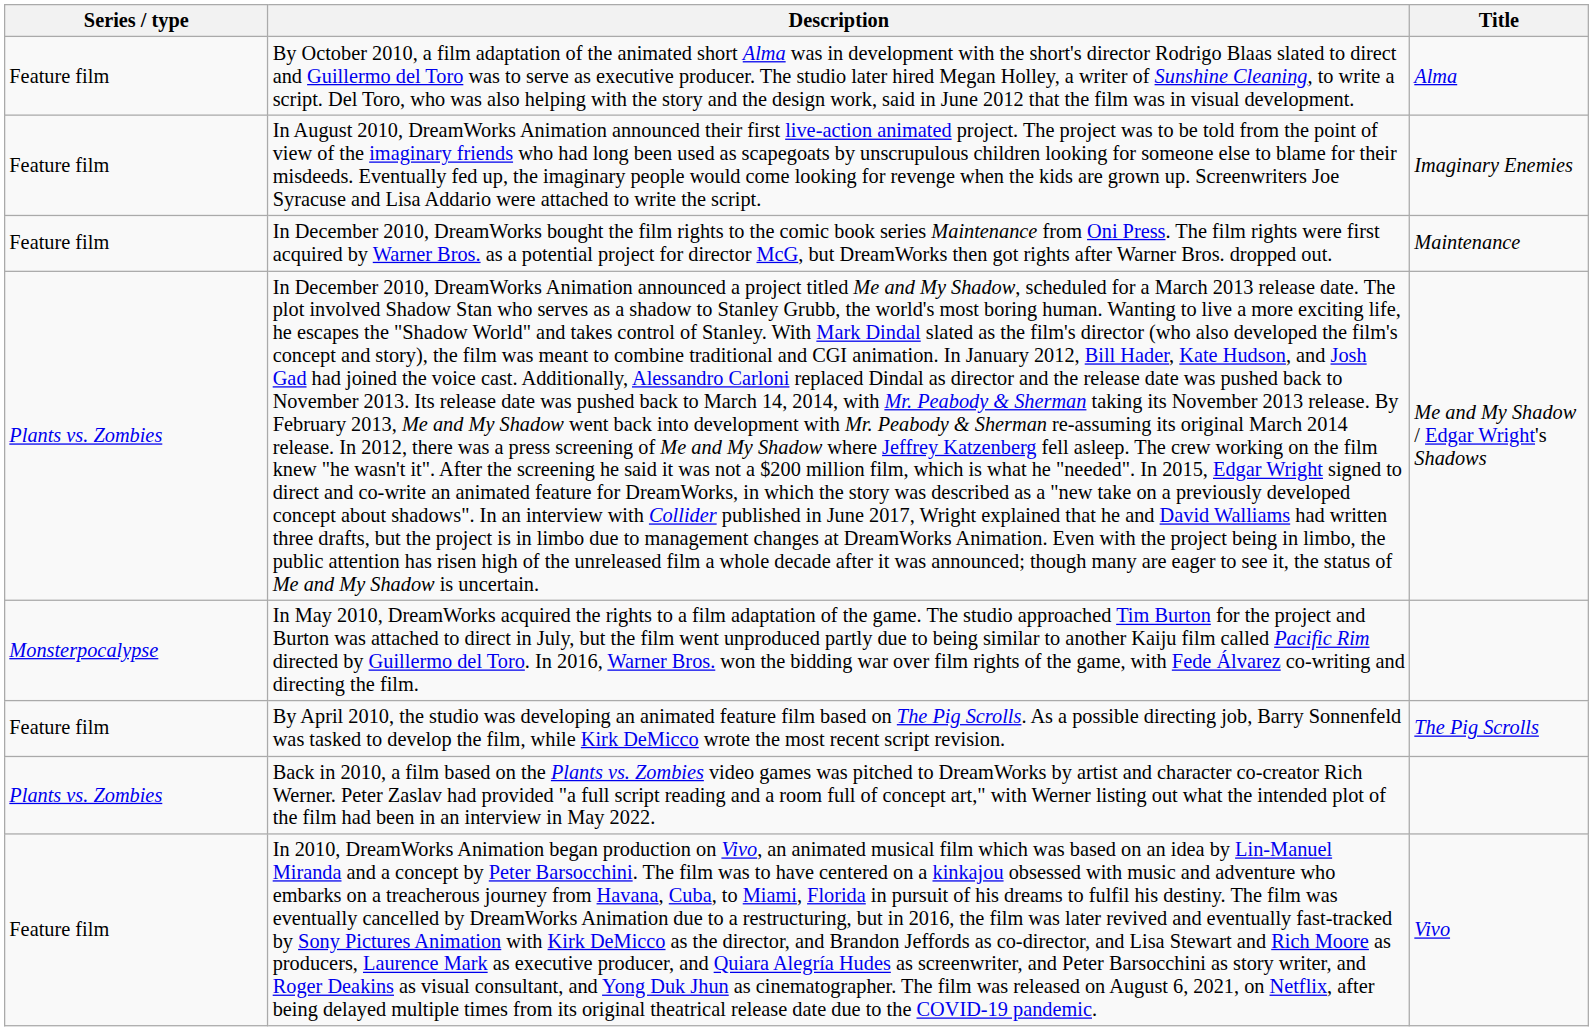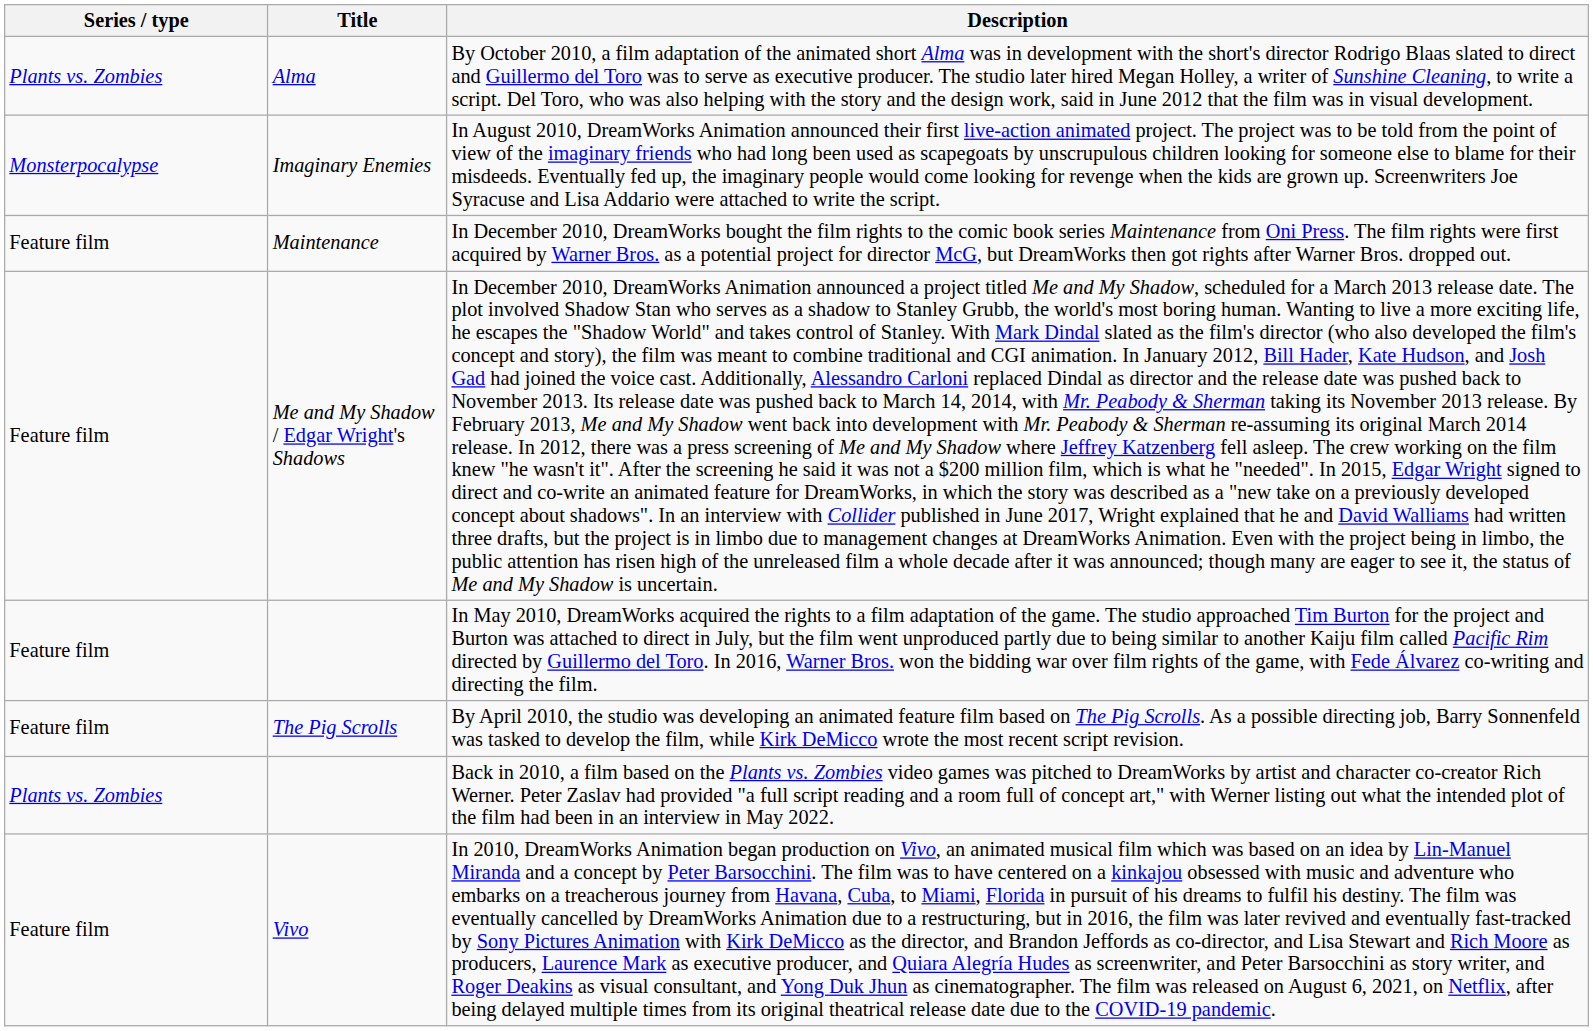columns swapped: (1499, 20) <-> (839, 20)
(59, 75) Feature film -> (86, 75) Plants vs. Zombies
(59, 165) Feature film -> (84, 165) Monsterpocalypse
(86, 435) Plants vs. Zombies -> (59, 435) Feature film
(84, 650) Monsterpocalypse -> (59, 650) Feature film
